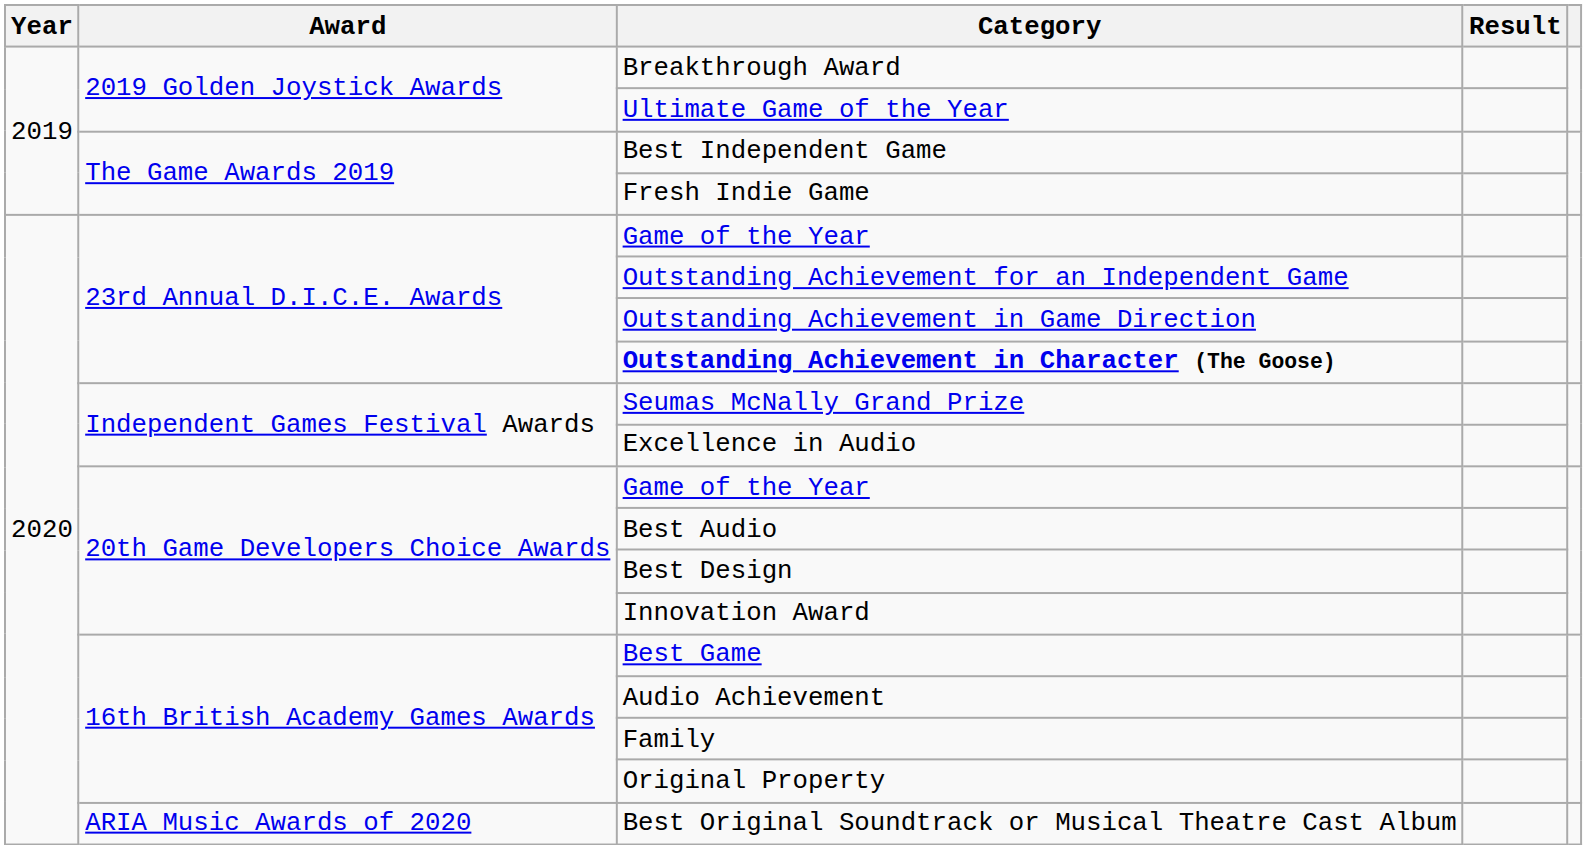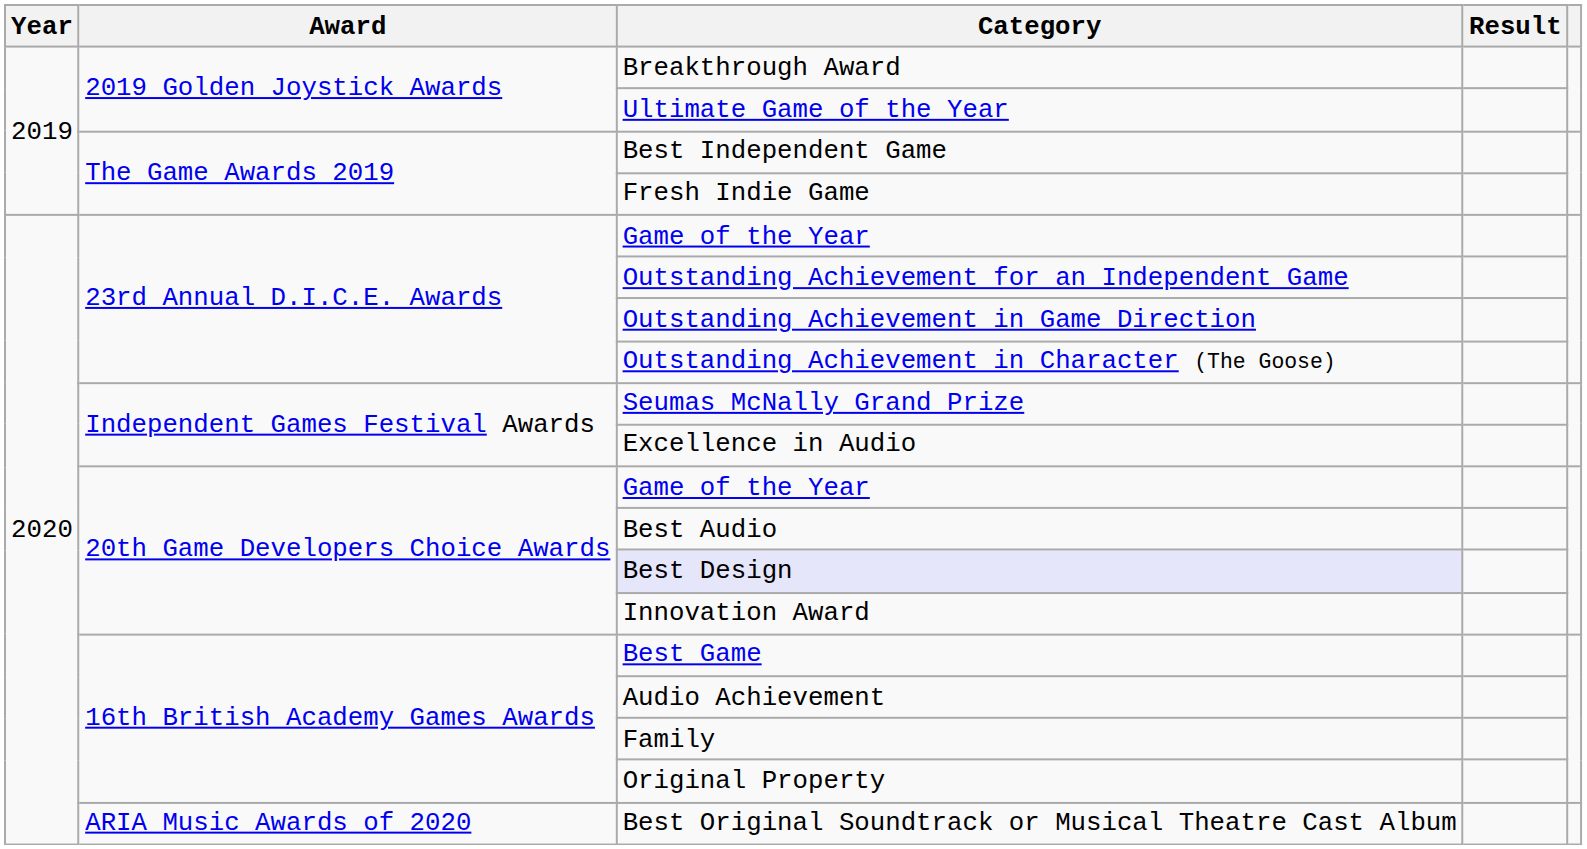(979, 362) bold -> (979, 362) normal
(708, 571) no background -> (708, 571) lavender background
